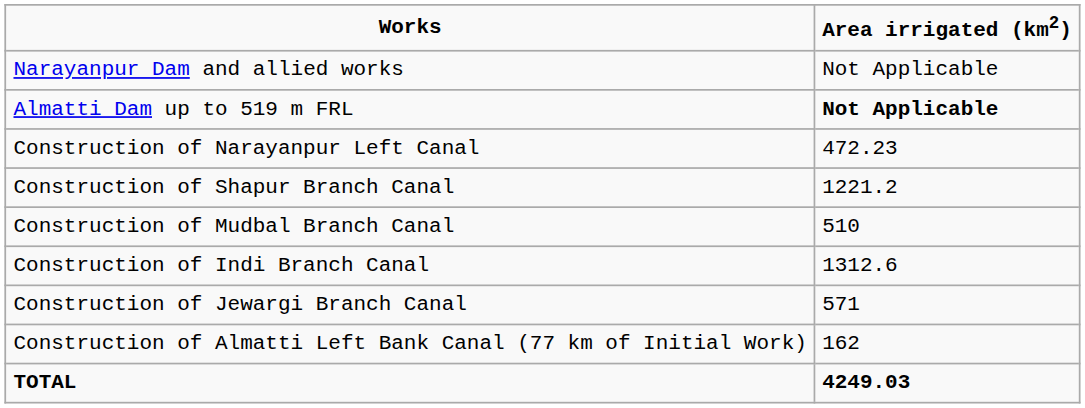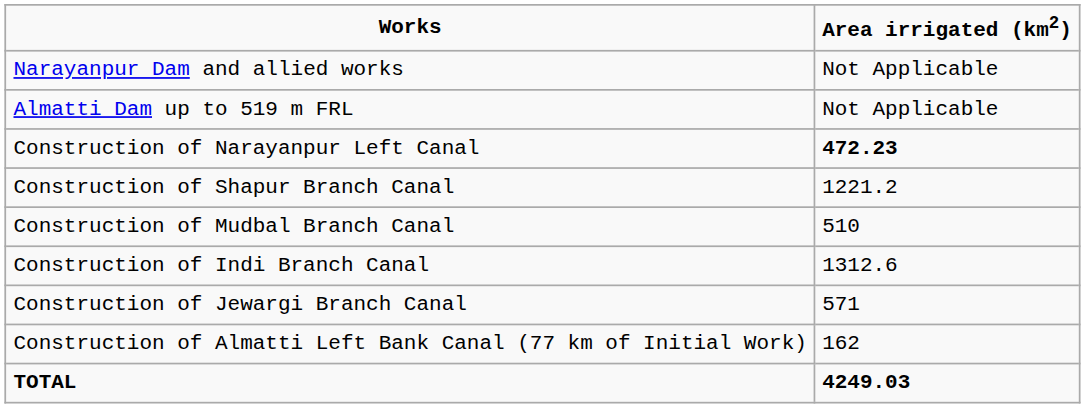(910, 110) bold -> (910, 110) normal
(860, 149) normal -> (860, 149) bold
